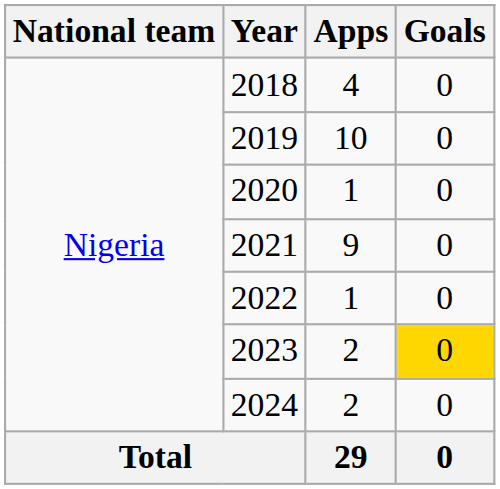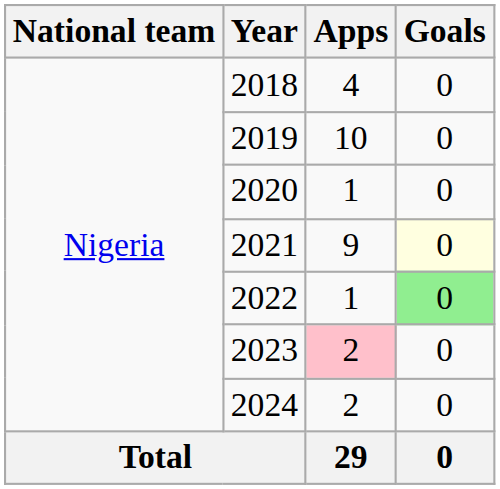(445, 244) no background -> (445, 244) lightyellow background
(445, 297) no background -> (445, 297) lightgreen background
(351, 350) no background -> (351, 350) pink background
(445, 350) gold background -> (445, 350) no background
